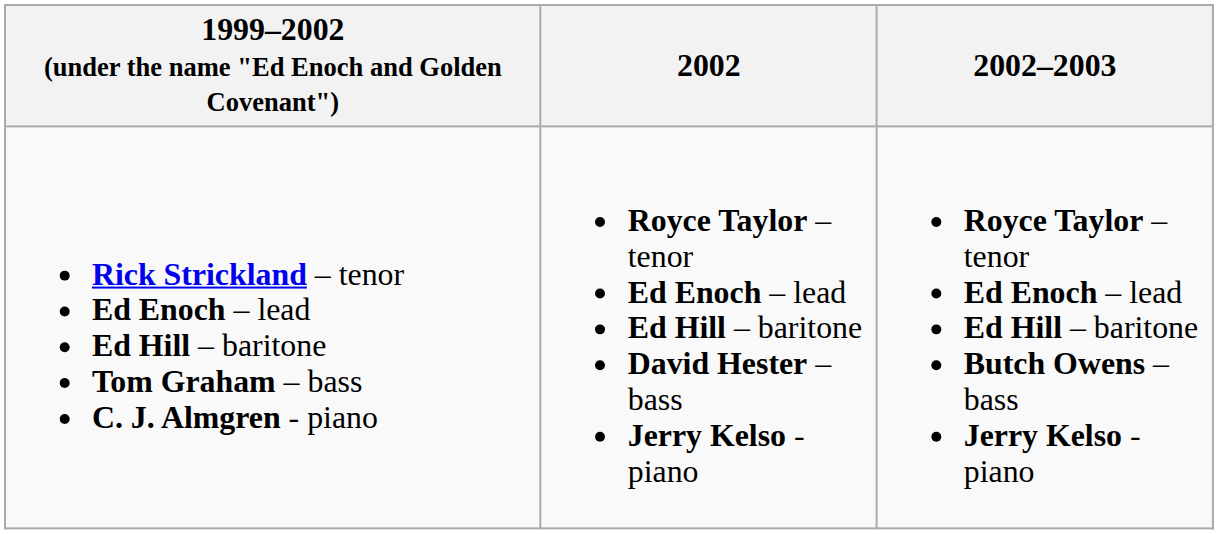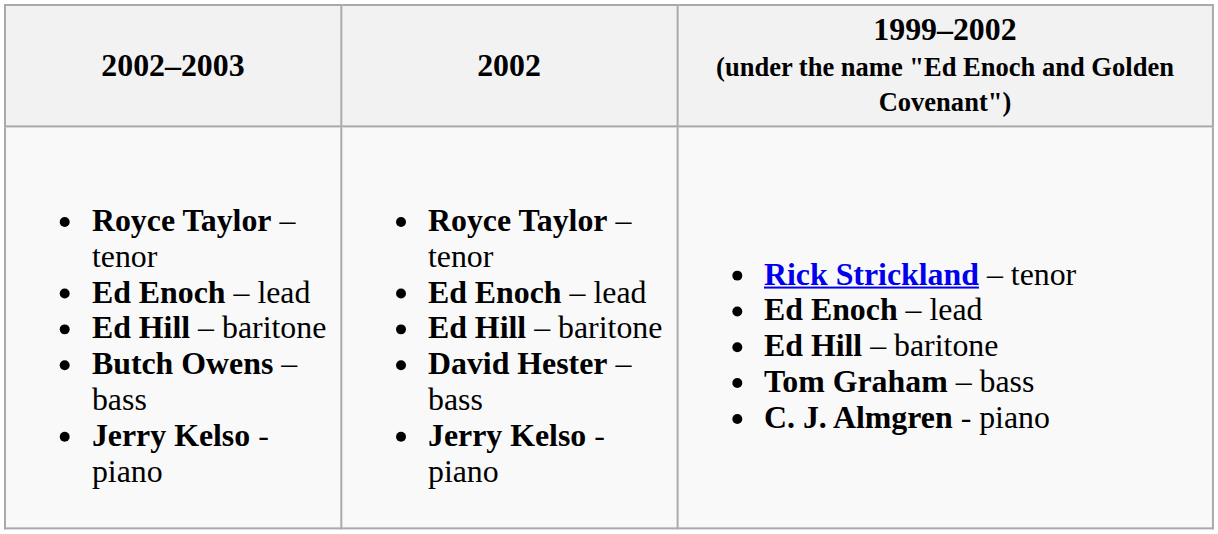columns swapped: (273, 65) <-> (1045, 65)
